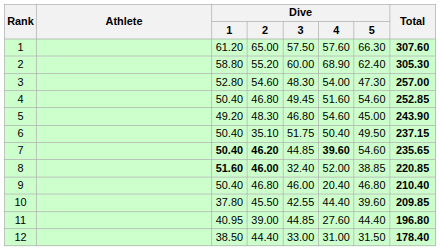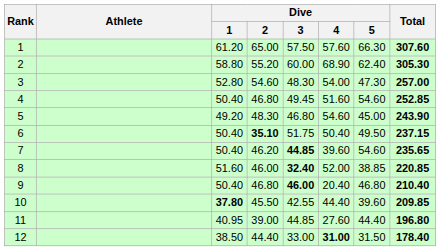(265, 133) normal -> (265, 133) bold
(229, 151) bold -> (229, 151) normal
(265, 151) bold -> (265, 151) normal
(301, 151) normal -> (301, 151) bold
(336, 151) bold -> (336, 151) normal
(229, 168) bold -> (229, 168) normal
(265, 168) bold -> (265, 168) normal
(301, 168) normal -> (301, 168) bold
(301, 185) normal -> (301, 185) bold
(229, 202) normal -> (229, 202) bold
(336, 237) normal -> (336, 237) bold
